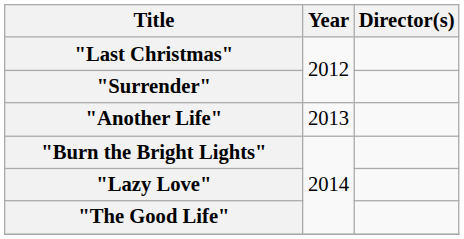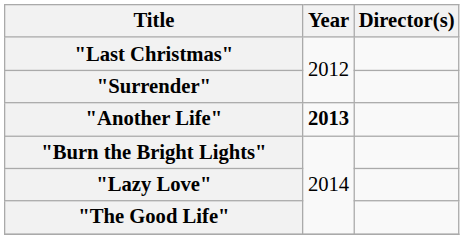(329, 119) normal -> (329, 119) bold
